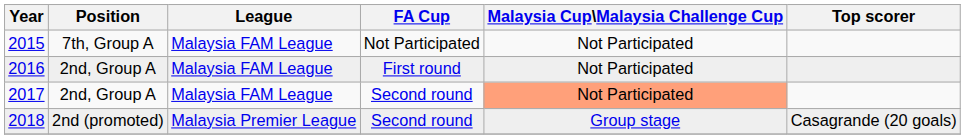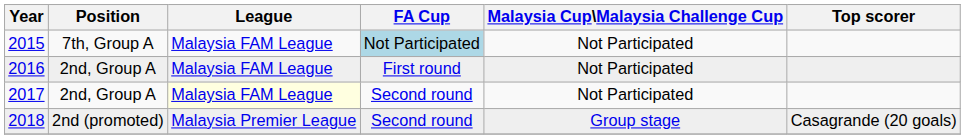(422, 43) no background -> (422, 43) lightblue background
(252, 95) no background -> (252, 95) lightyellow background
(635, 95) lightsalmon background -> (635, 95) no background
